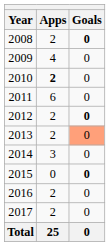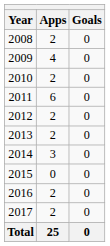(87, 39) bold -> (87, 39) normal
(53, 77) bold -> (53, 77) normal
(87, 116) bold -> (87, 116) normal
(87, 135) lightsalmon background -> (87, 135) no background
(87, 174) bold -> (87, 174) normal
